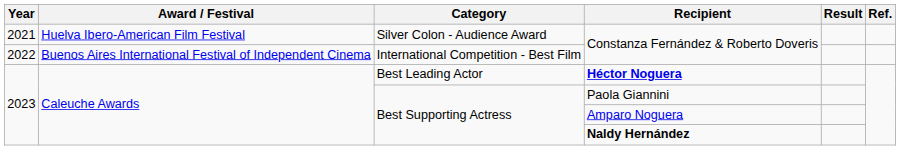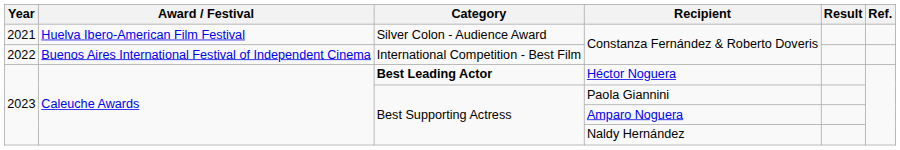(430, 74) normal -> (434, 74) bold
(634, 74) bold -> (632, 74) normal
(638, 134) bold -> (636, 134) normal
